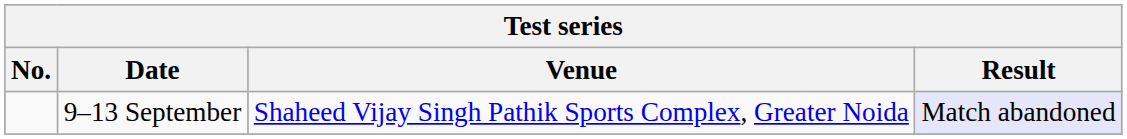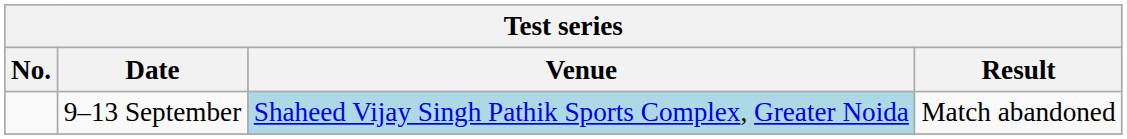(581, 112) no background -> (581, 112) lightblue background
(1018, 112) lavender background -> (1018, 112) no background
